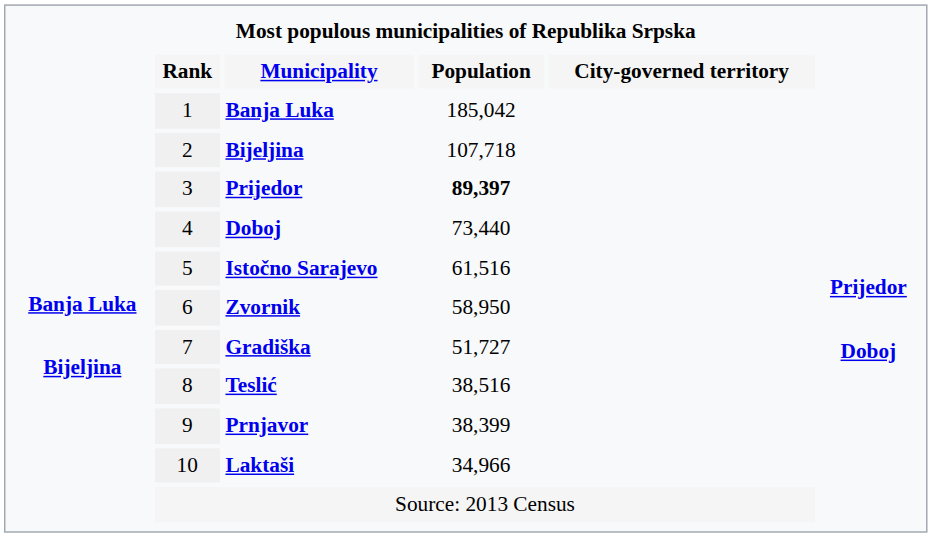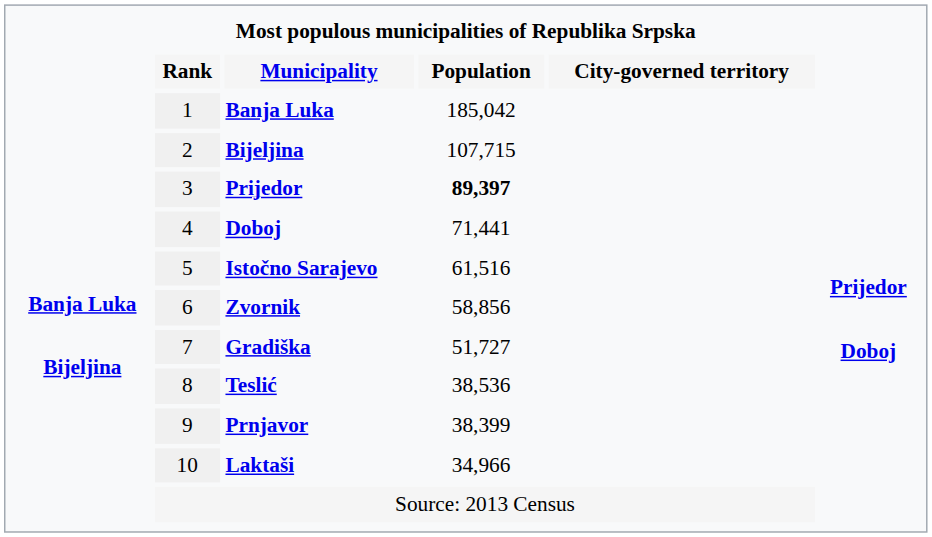(481, 149) 107,718 -> (481, 149) 107,715
(481, 228) 73,440 -> (481, 228) 71,441
(481, 307) 58,950 -> (481, 307) 58,856
(481, 385) 38,516 -> (481, 385) 38,536
